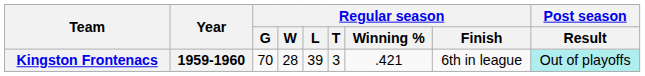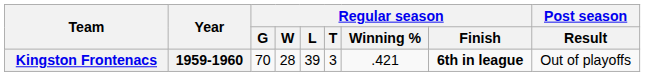(482, 61) normal -> (480, 61) bold
(585, 61) paleturquoise background -> (586, 61) no background
